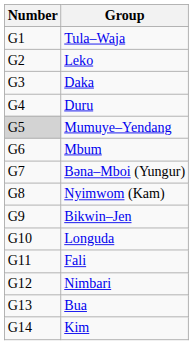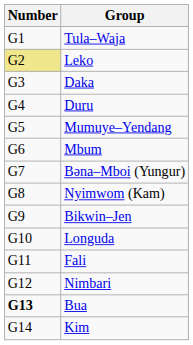(16, 60) no background -> (16, 60) khaki background
(16, 127) lightgrey background -> (16, 127) no background
(20, 305) normal -> (20, 305) bold
